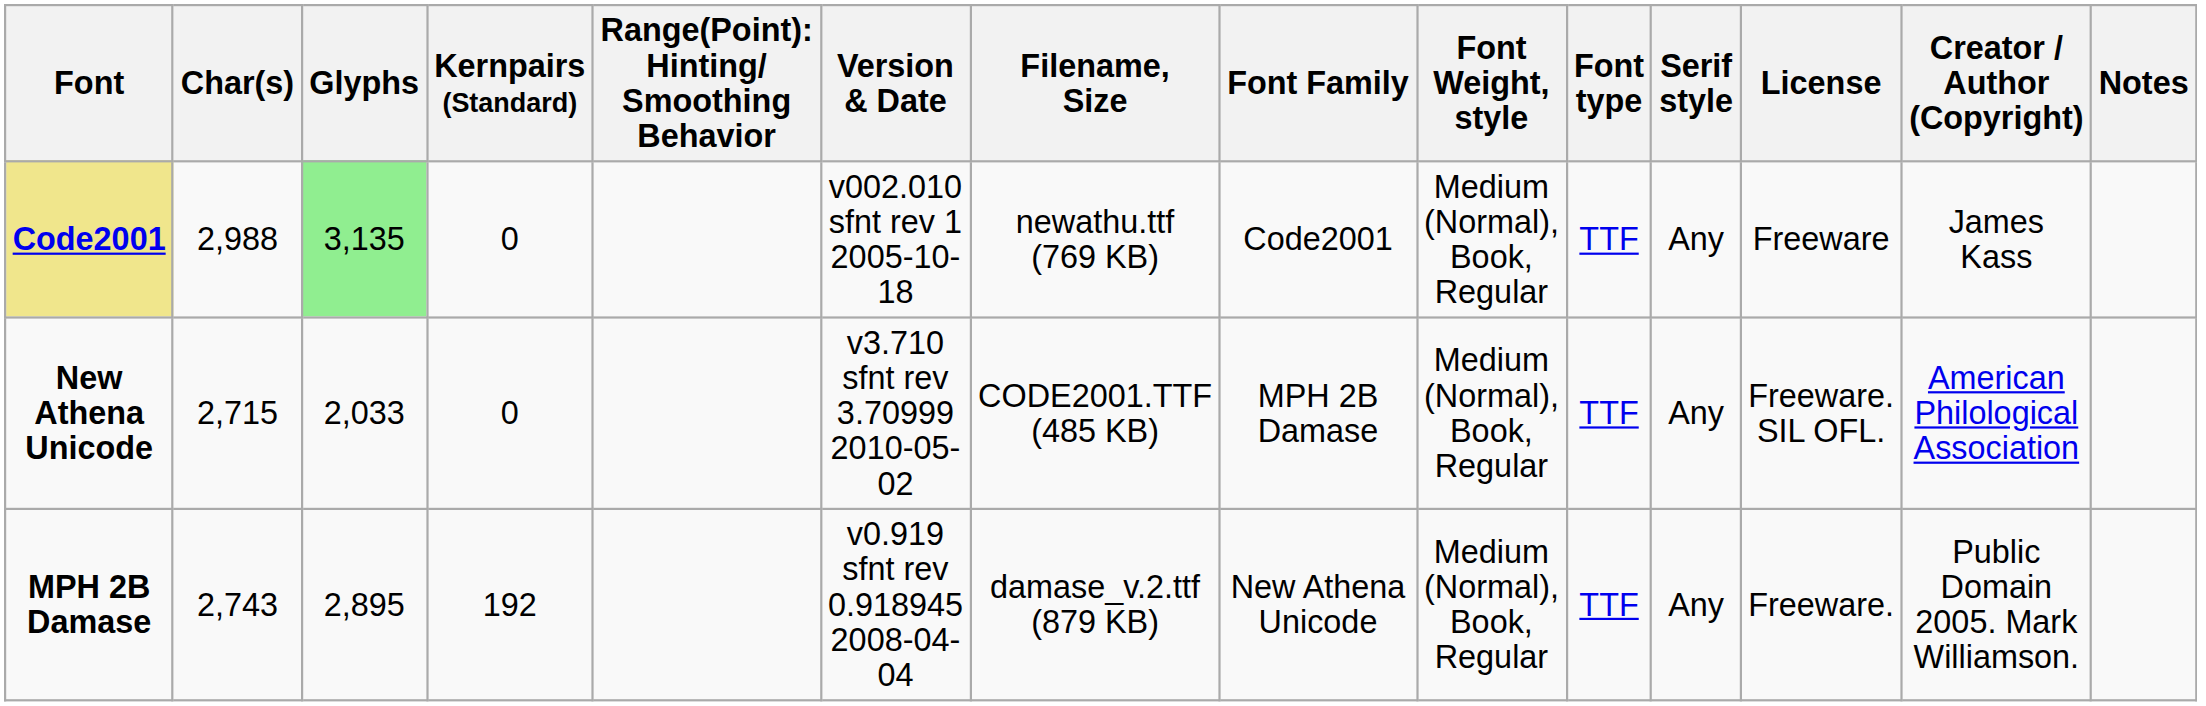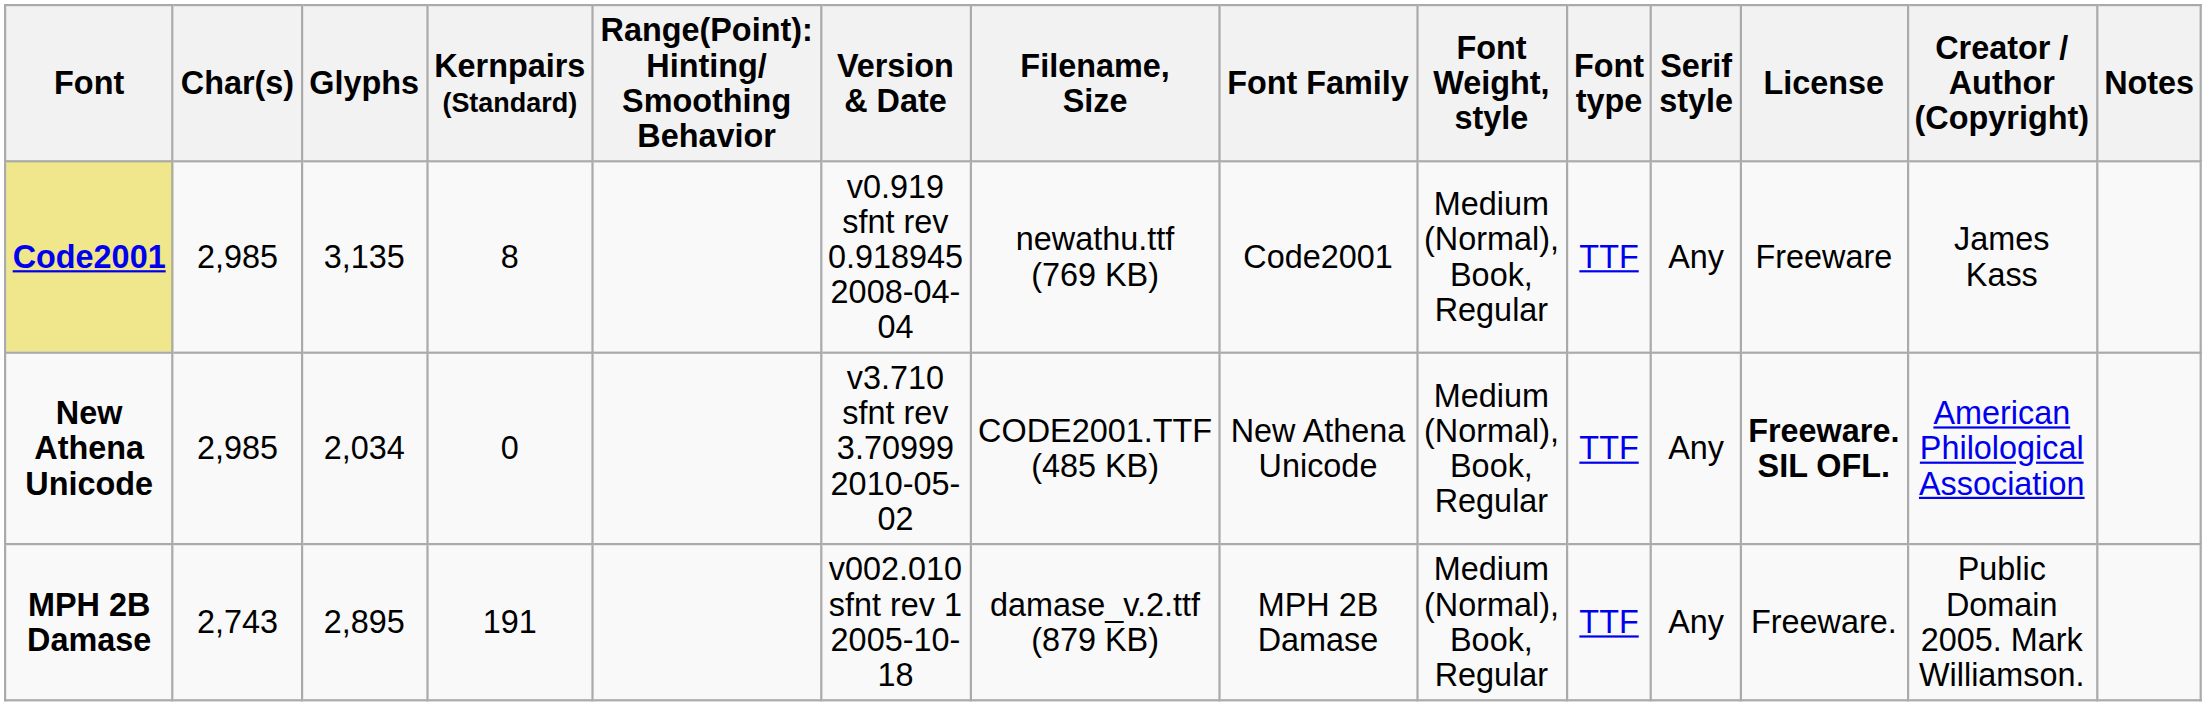(237, 239) 2,988 -> (237, 256) 2,985
(364, 239) lightgreen background -> (364, 256) no background
(510, 239) 0 -> (510, 256) 8
(895, 239) v002.010 sfnt rev 1 2005-10-18 -> (895, 256) v0.919 sfnt rev 0.918945 2008-04-04
(237, 412) 2,715 -> (237, 447) 2,985
(364, 412) 2,033 -> (364, 447) 2,034
(1318, 412) MPH 2B Damase -> (1318, 447) New Athena Unicode
(1821, 412) normal -> (1824, 447) bold
(510, 603) 192 -> (510, 621) 191
(895, 603) v0.919 sfnt rev 0.918945 2008-04-04 -> (895, 621) v002.010 sfnt rev 1 2005-10-18
(1318, 603) New Athena Unicode -> (1318, 621) MPH 2B Damase
